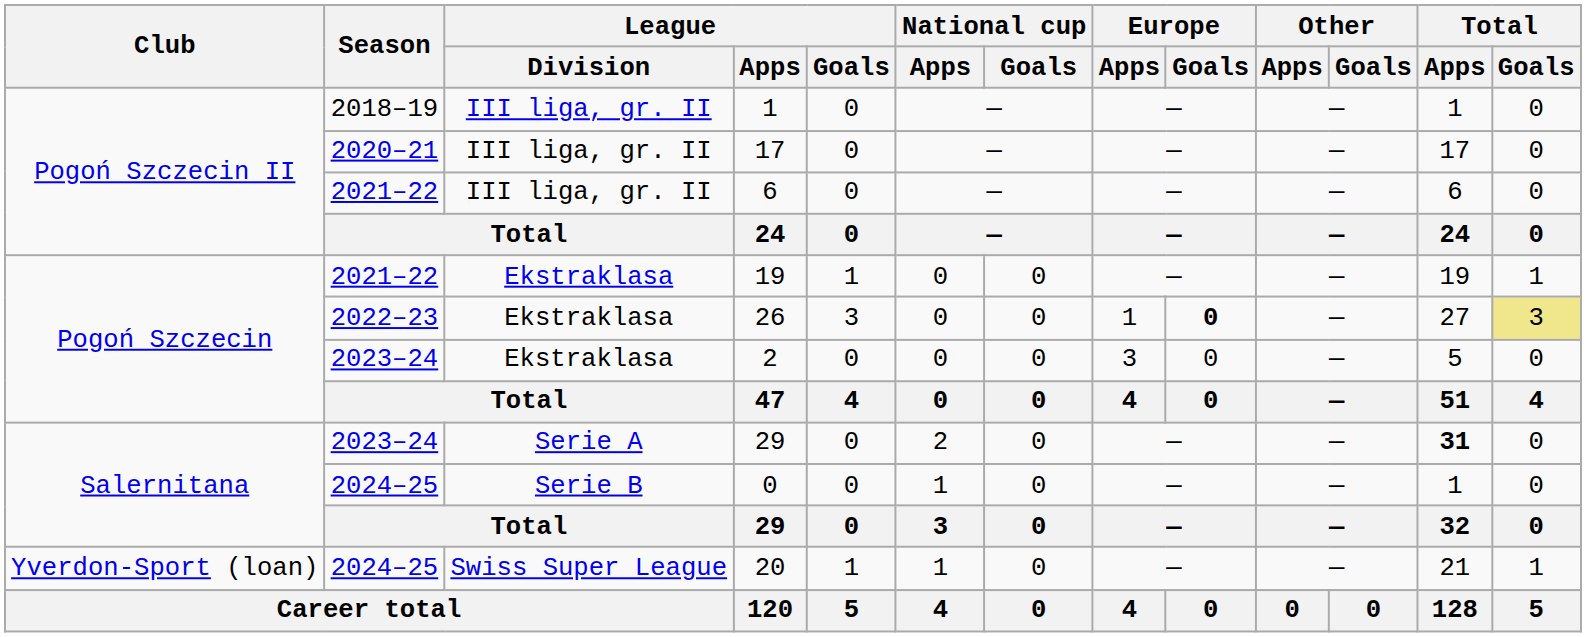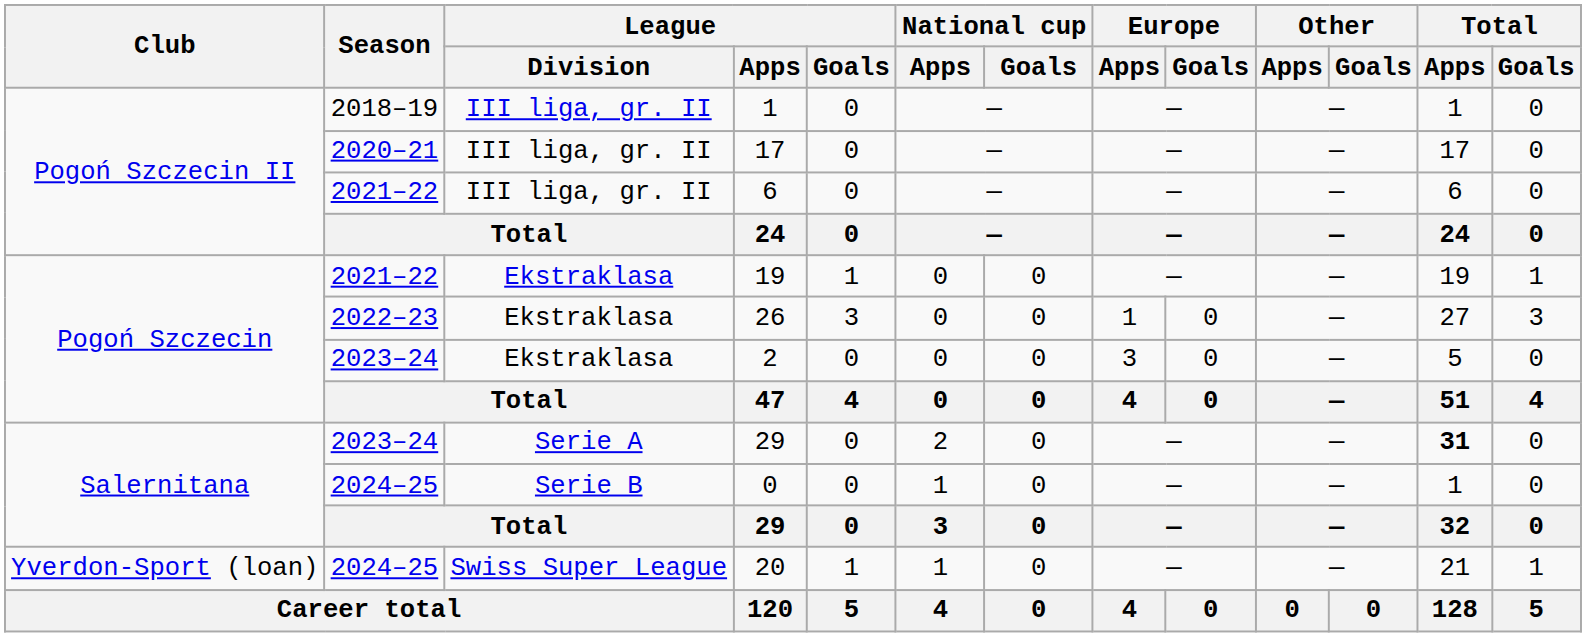(1211, 318) bold -> (1211, 318) normal
(1536, 318) khaki background -> (1536, 318) no background
